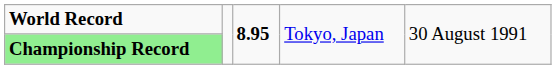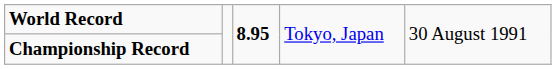(99, 49) lightgreen background -> (99, 49) no background
